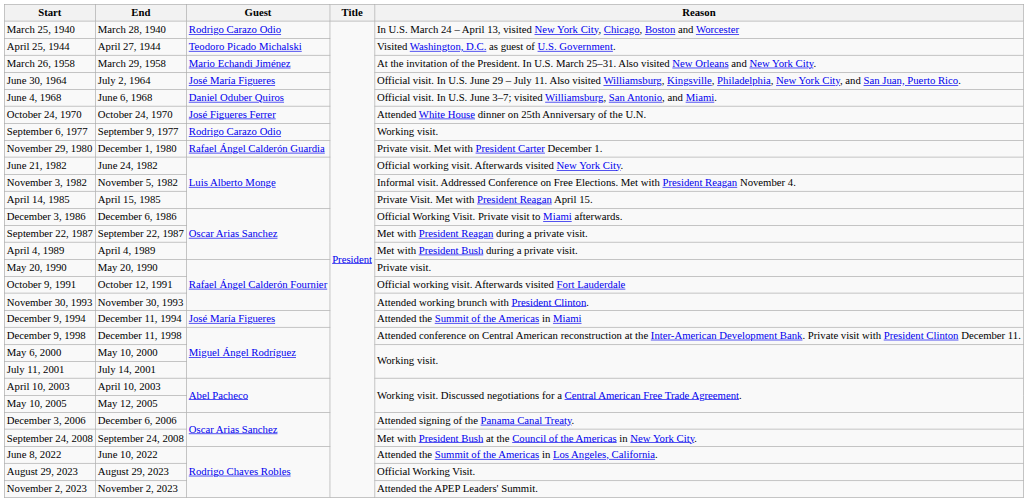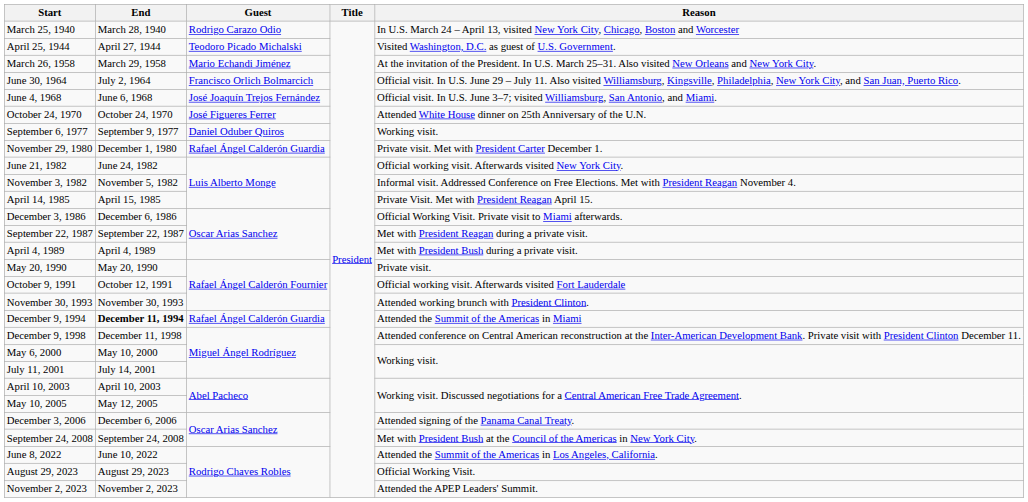(232, 81) José María Figueres -> (251, 81) Francisco Orlich Bolmarcich
(236, 98) Daniel Oduber Quiros -> (254, 98) José Joaquín Trejos Fernández
(235, 132) Rodrigo Carazo Odio -> (236, 132) Daniel Oduber Quiros
(140, 319) normal -> (141, 319) bold
(232, 319) José María Figueres -> (257, 319) Rafael Ángel Calderón Guardia
